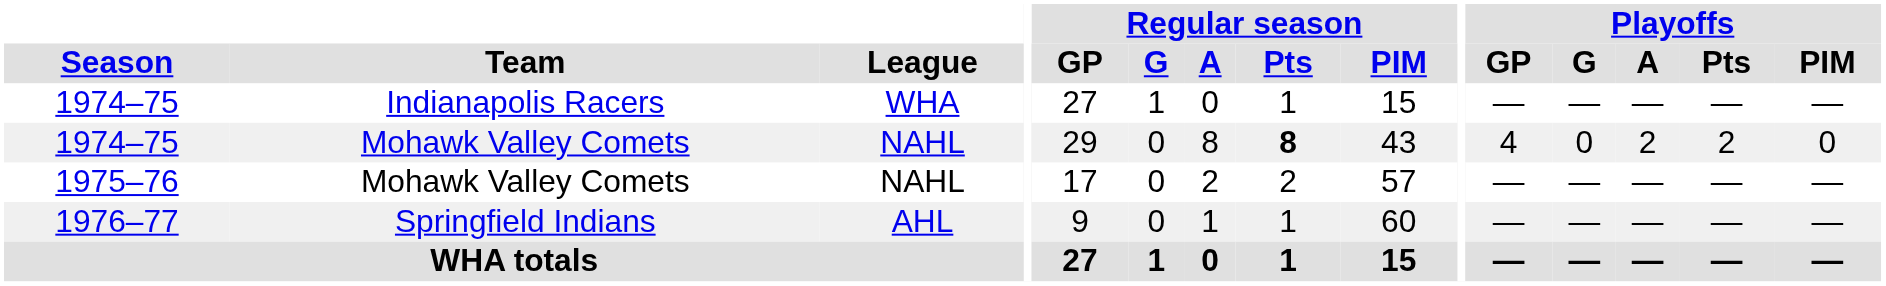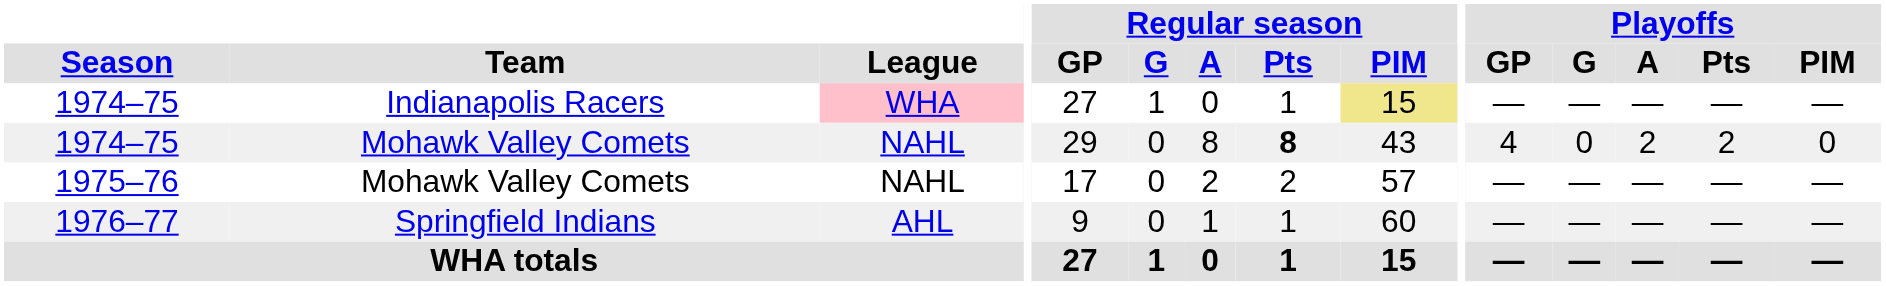(923, 102) no background -> (923, 102) pink background
(1399, 102) no background -> (1399, 102) khaki background
